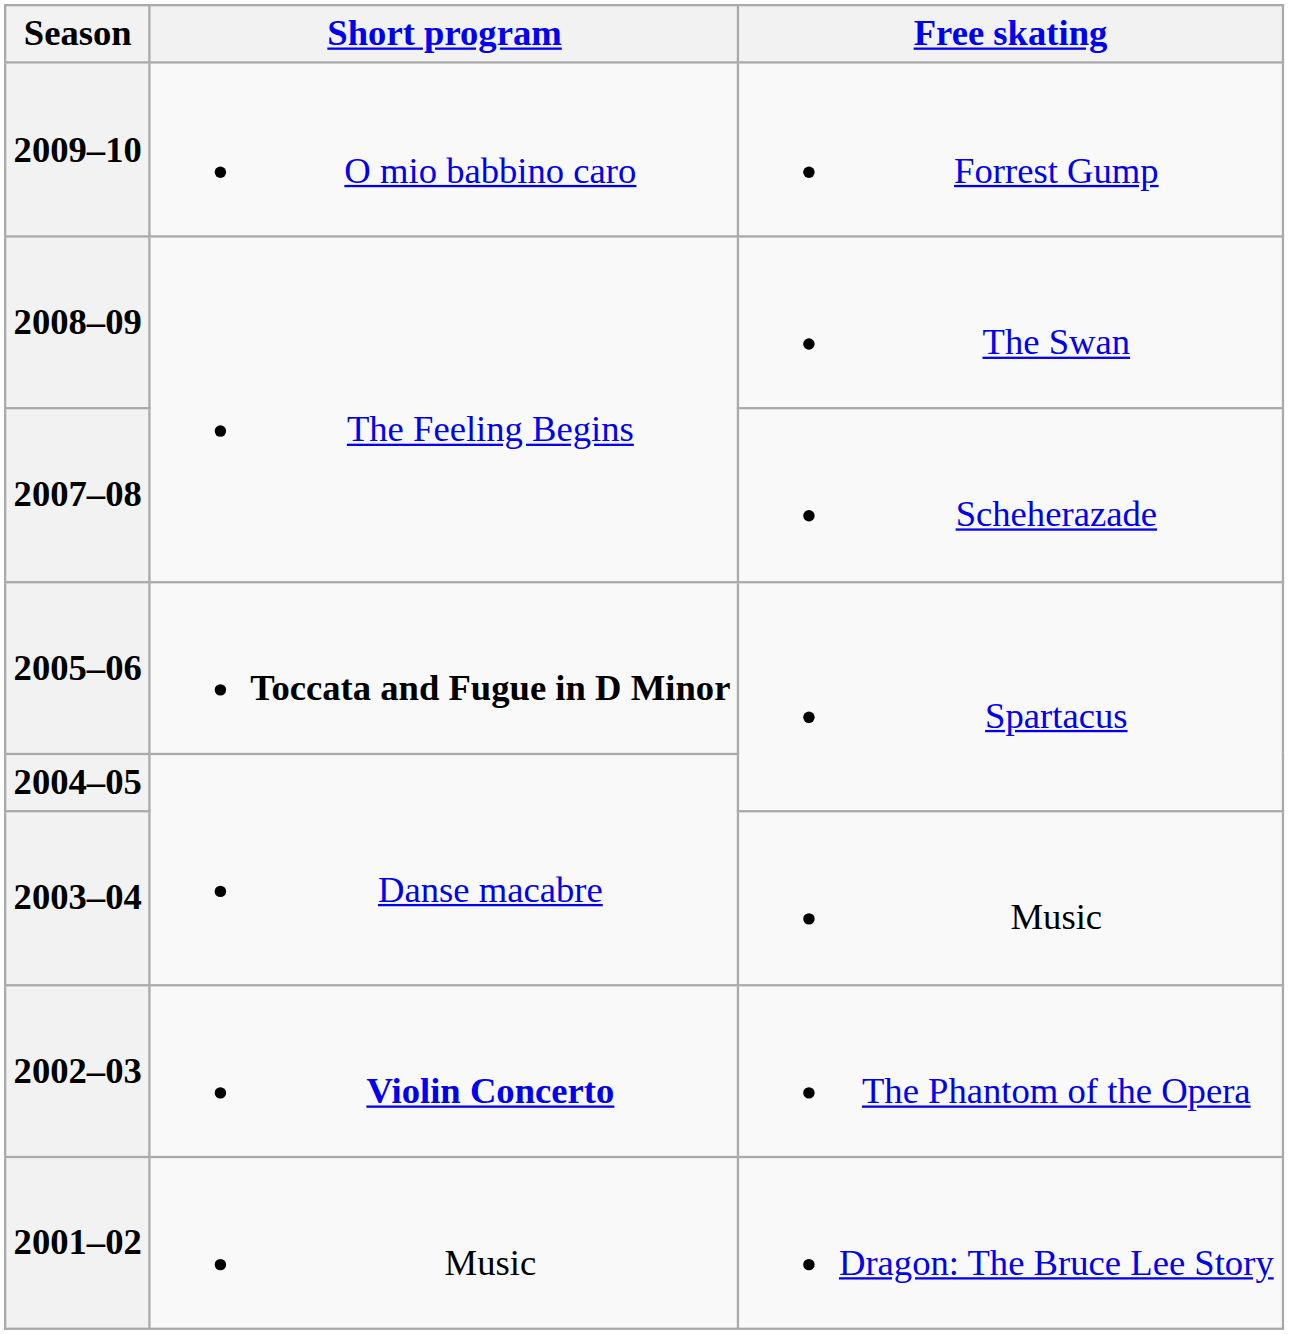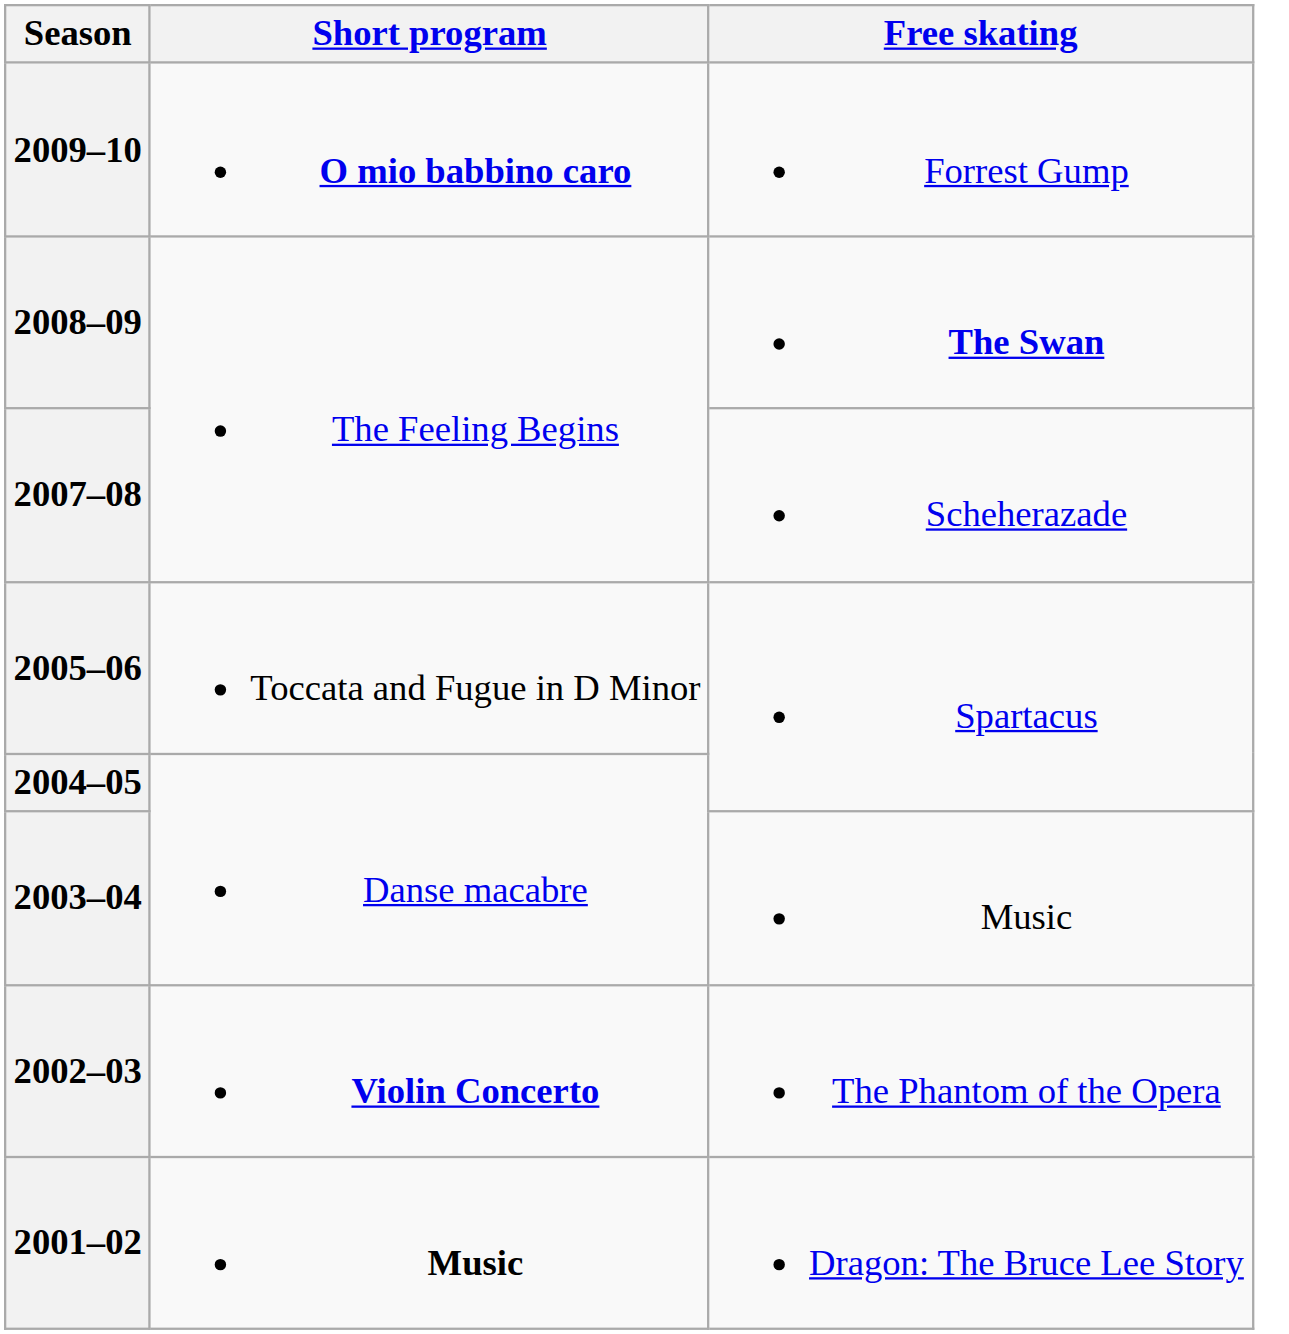(445, 170) normal -> (430, 170) bold
(1011, 343) normal -> (981, 343) bold
(445, 688) bold -> (430, 688) normal
(445, 1264) normal -> (430, 1264) bold
